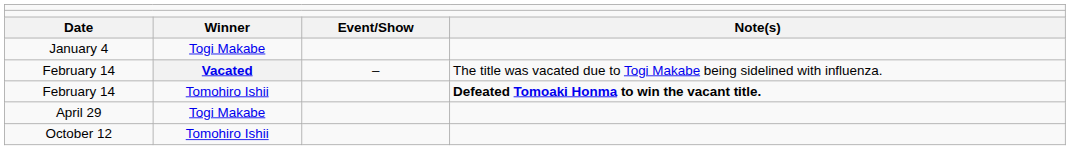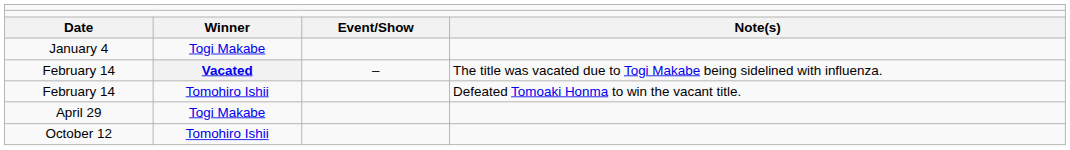(607, 91) bold -> (597, 91) normal
